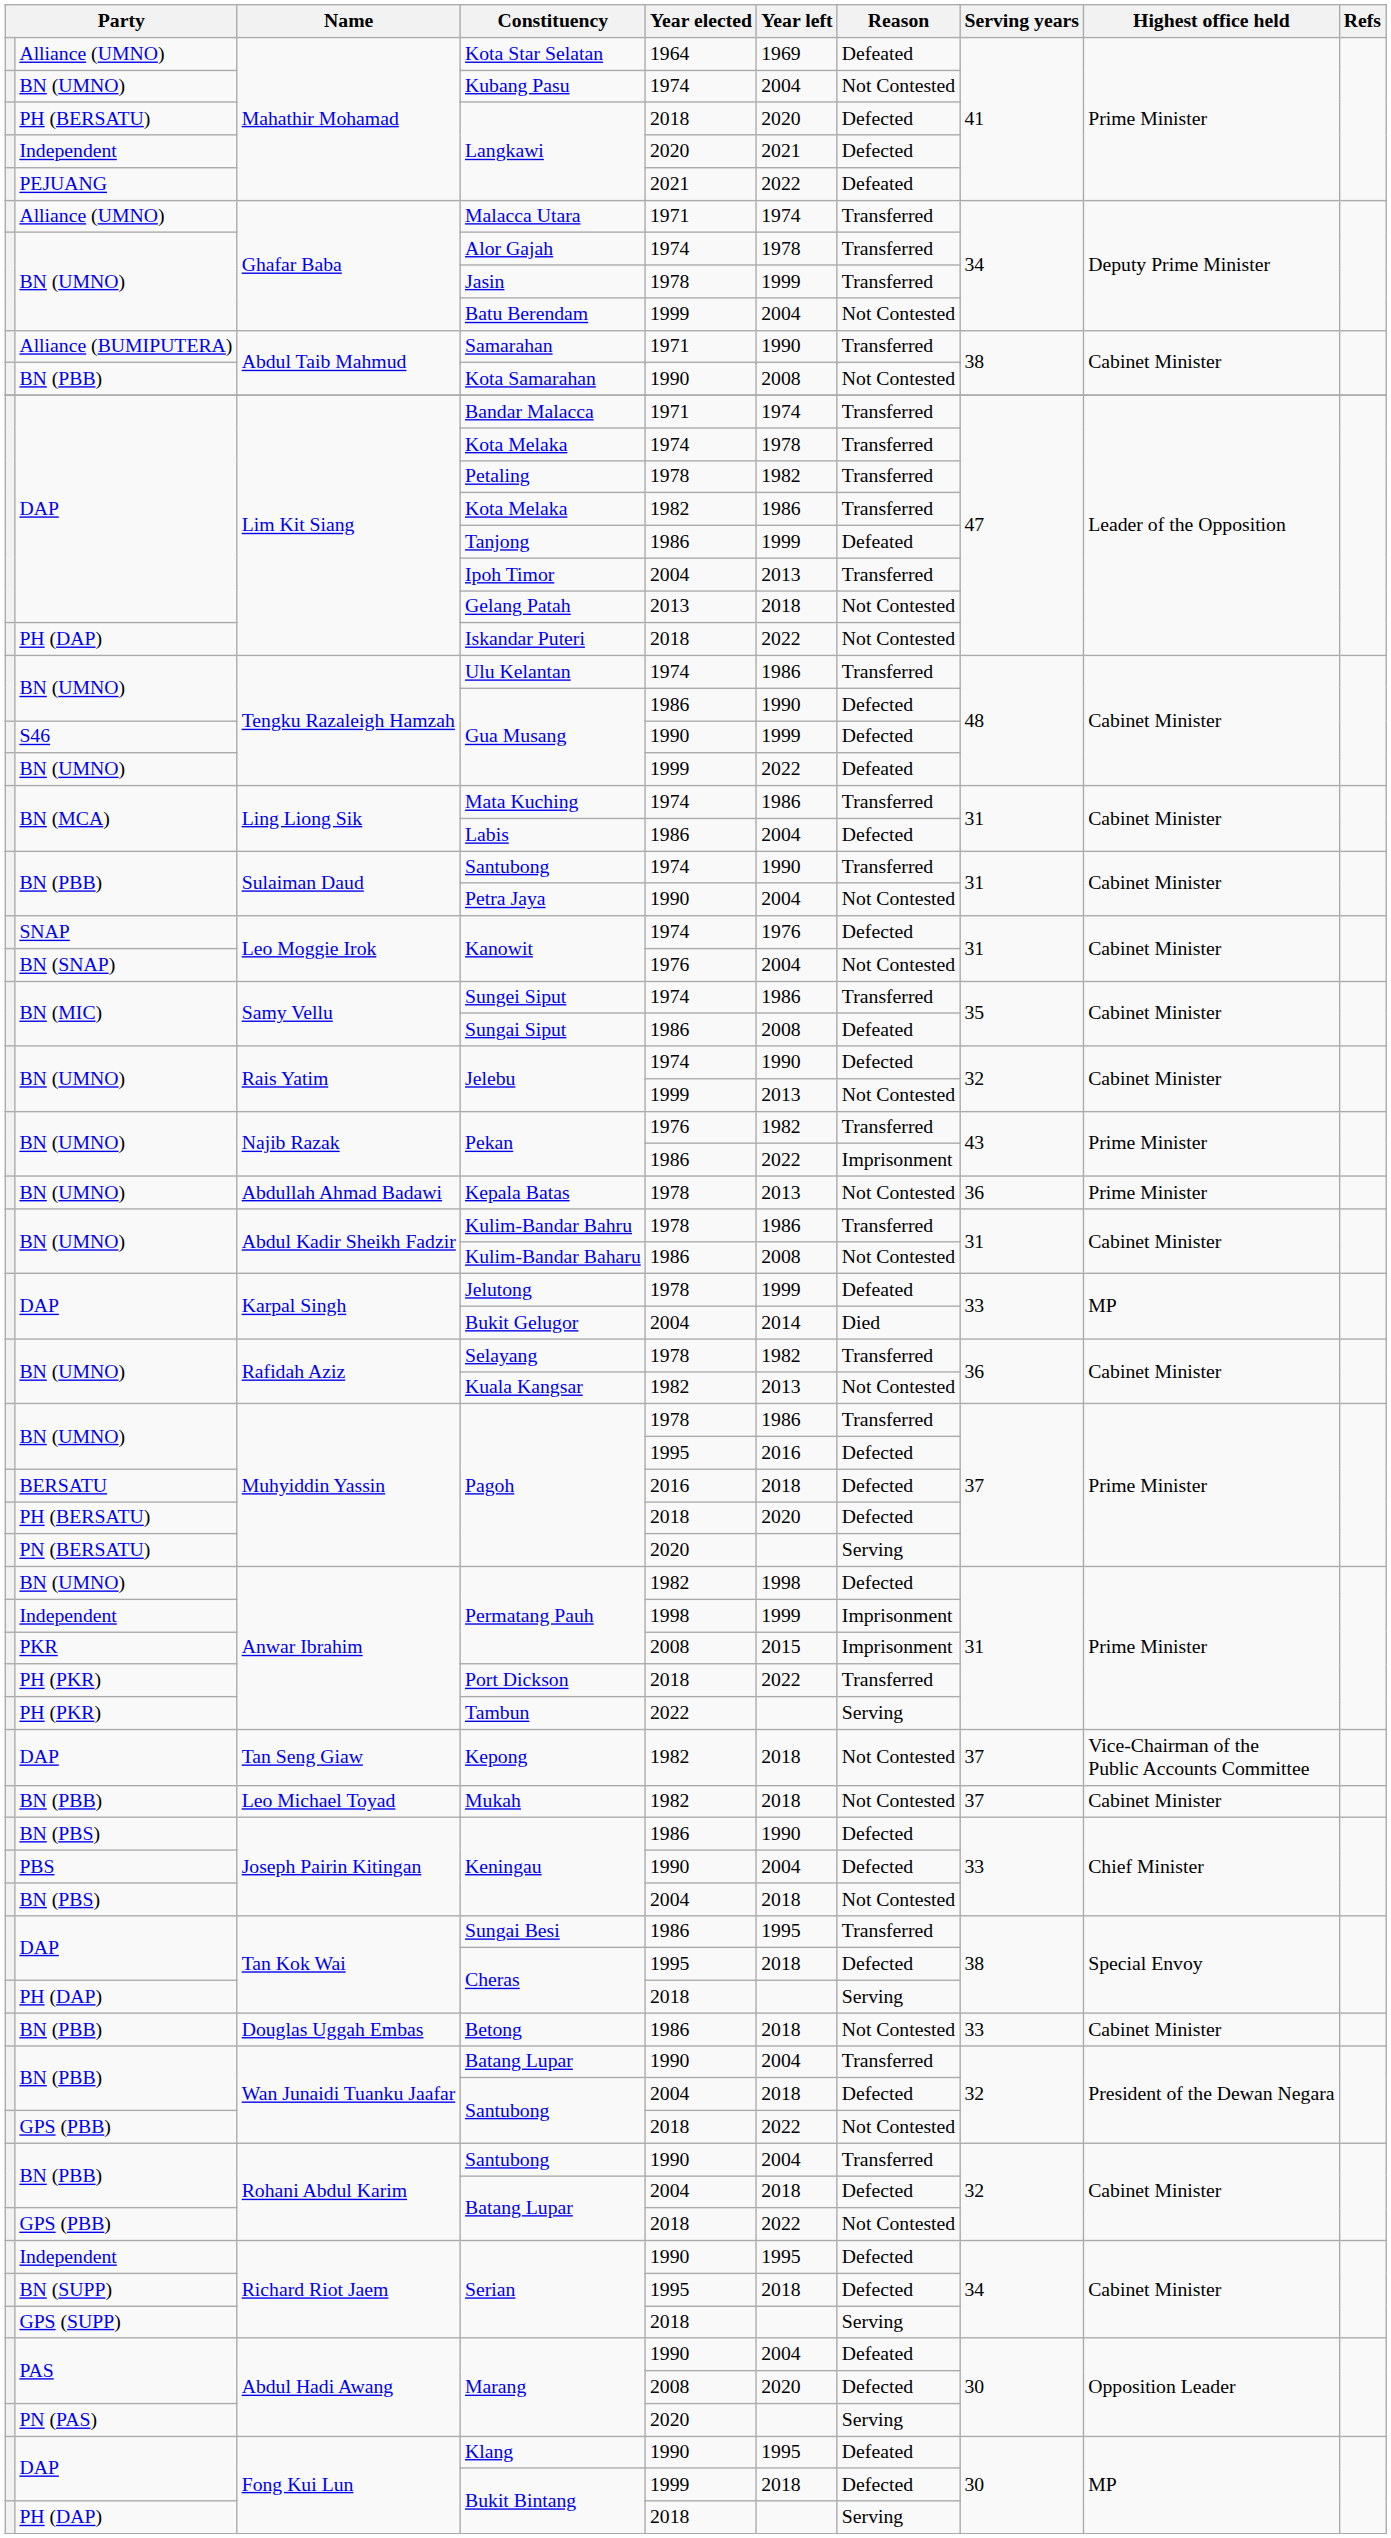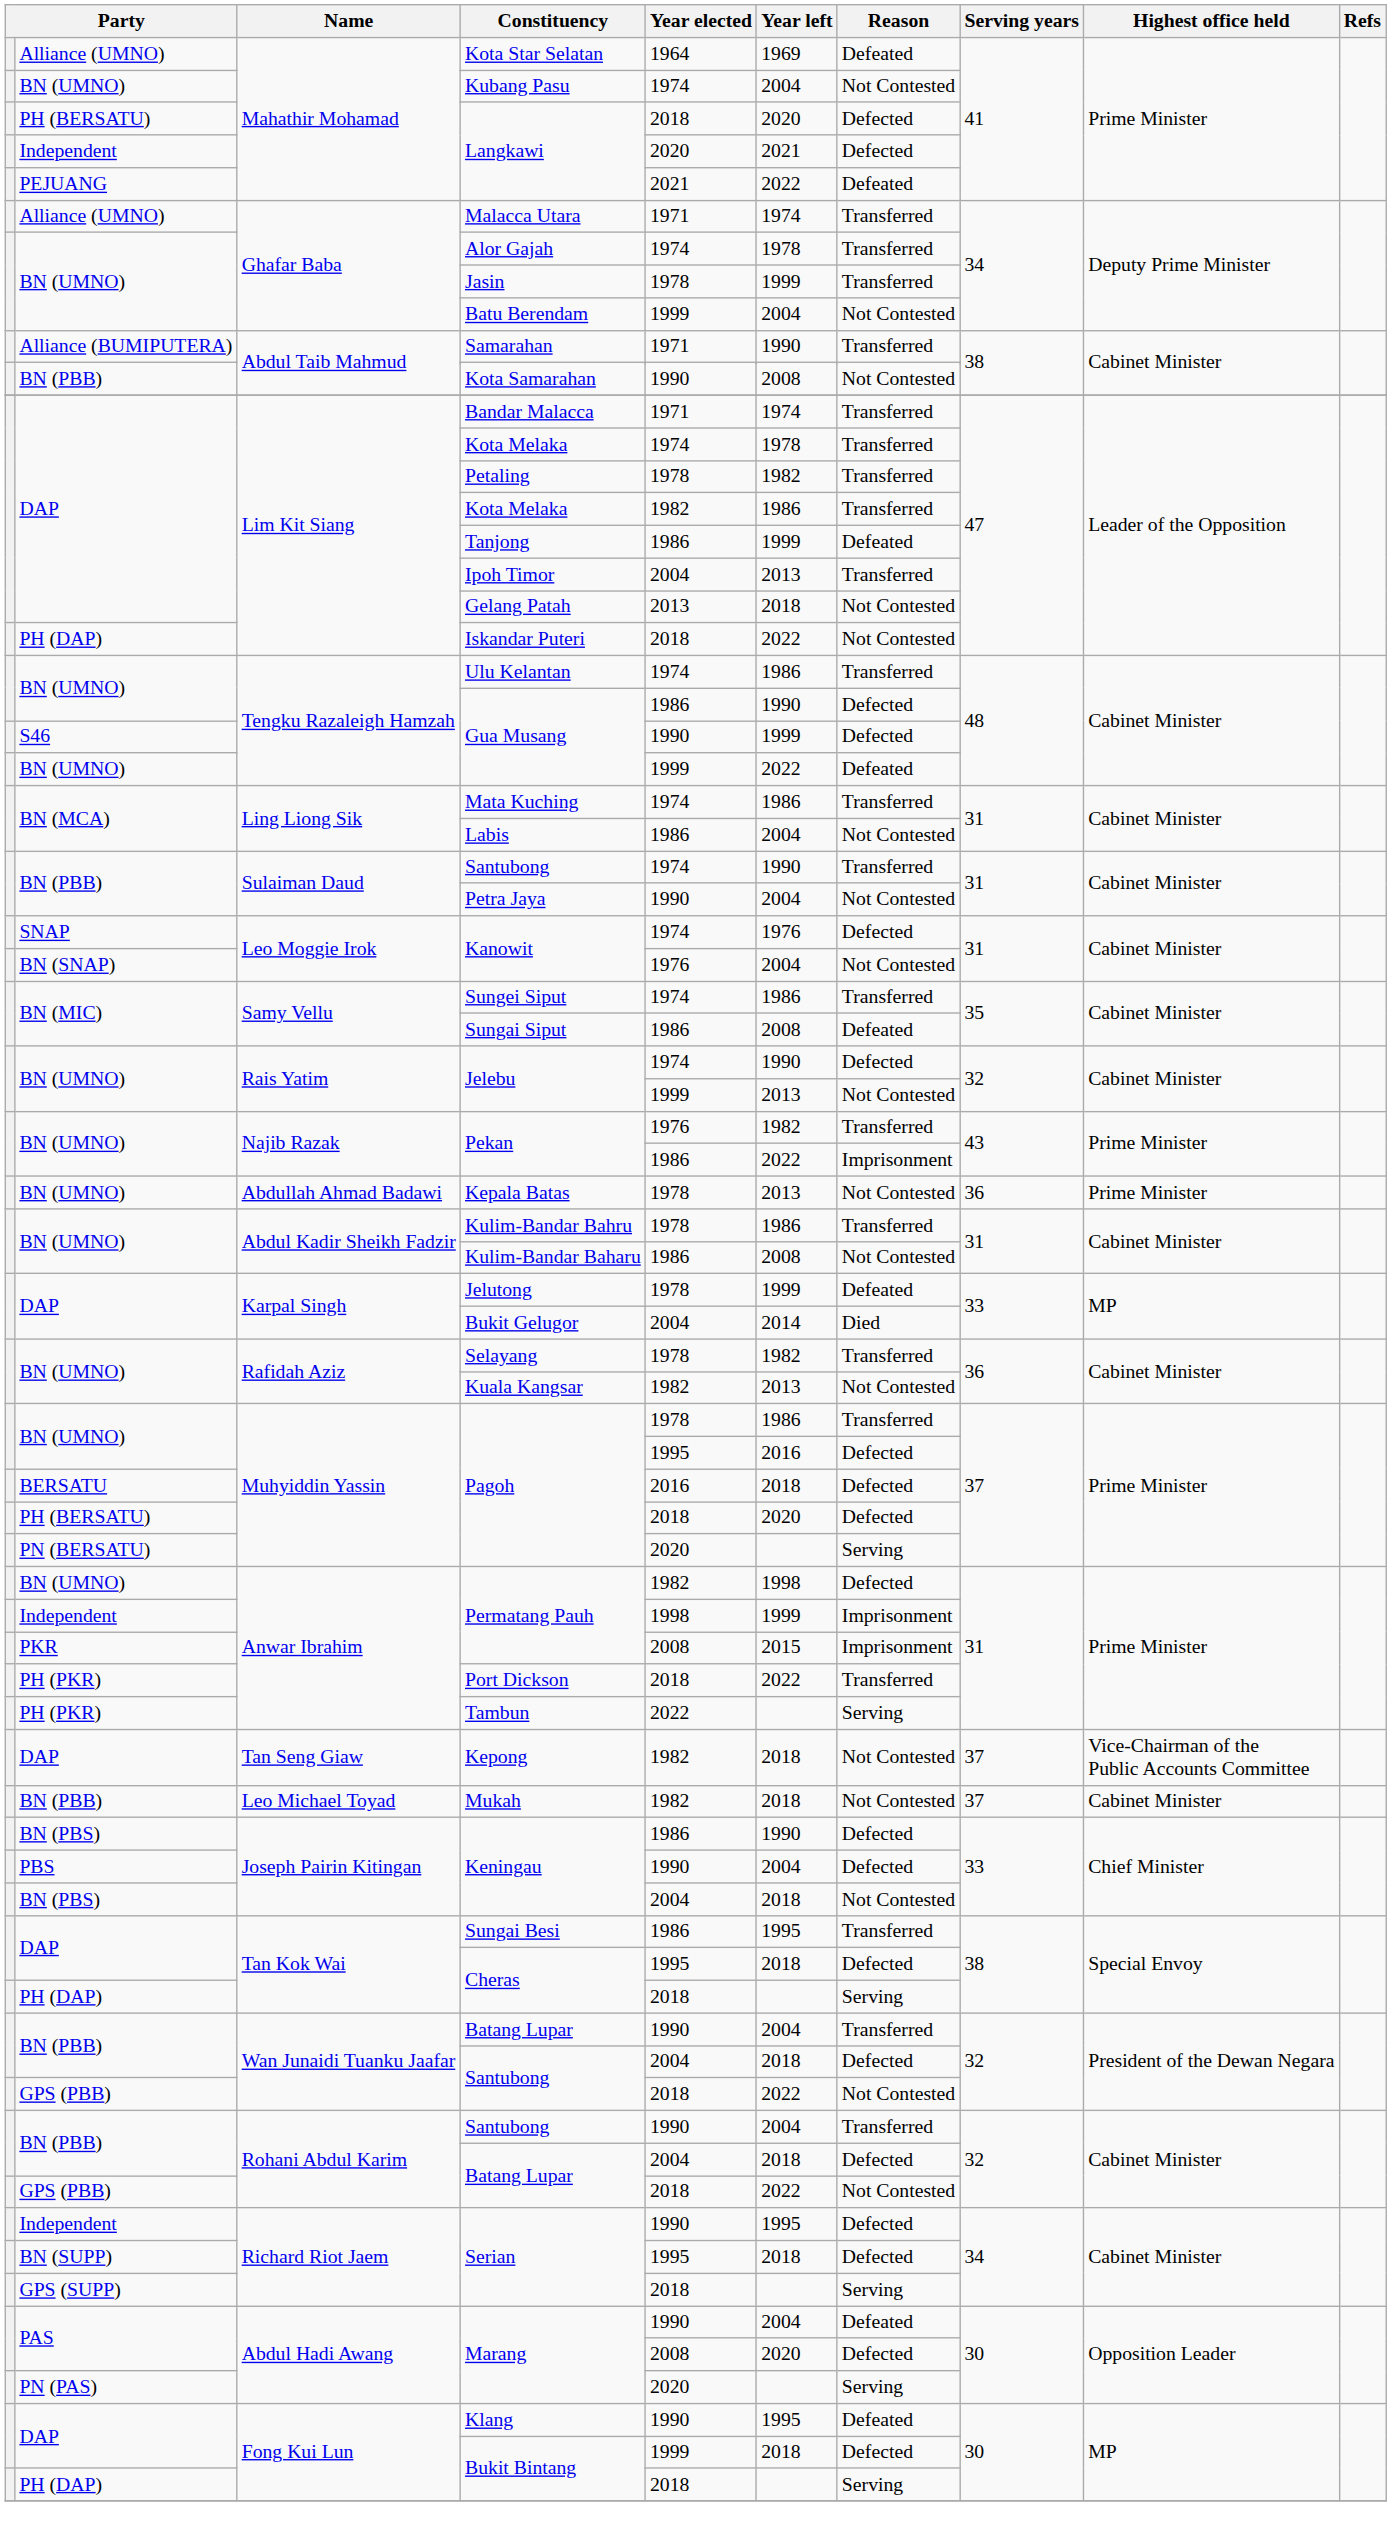(877, 834) Defected -> (899, 834) Not Contested
- row: (61, 2028)
